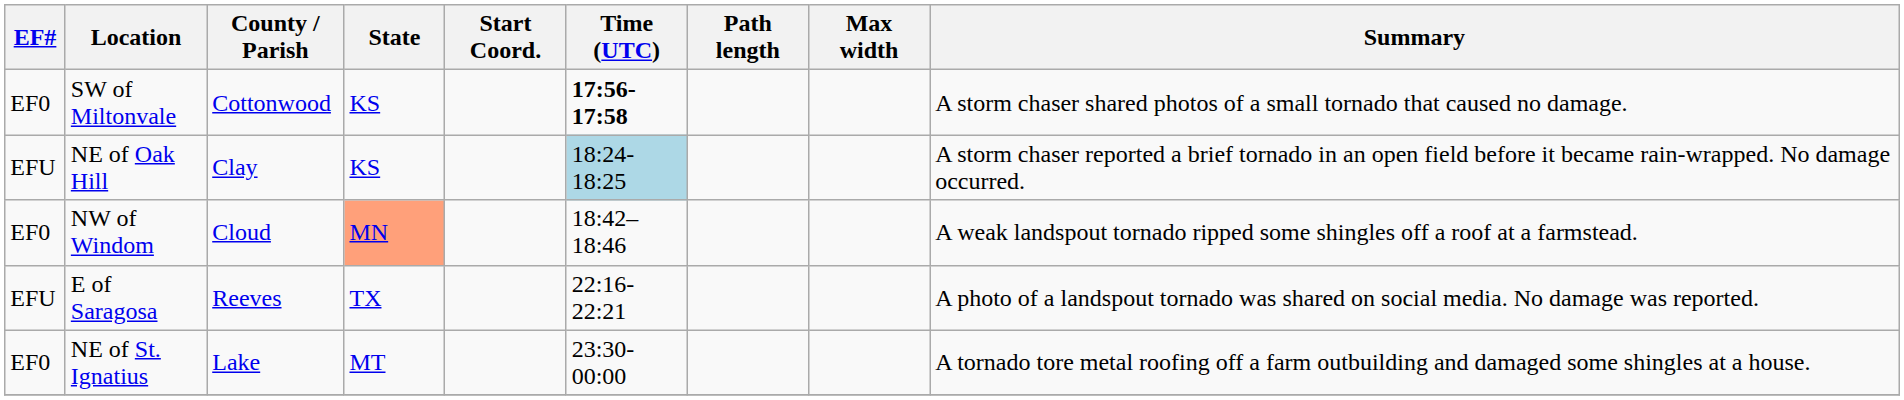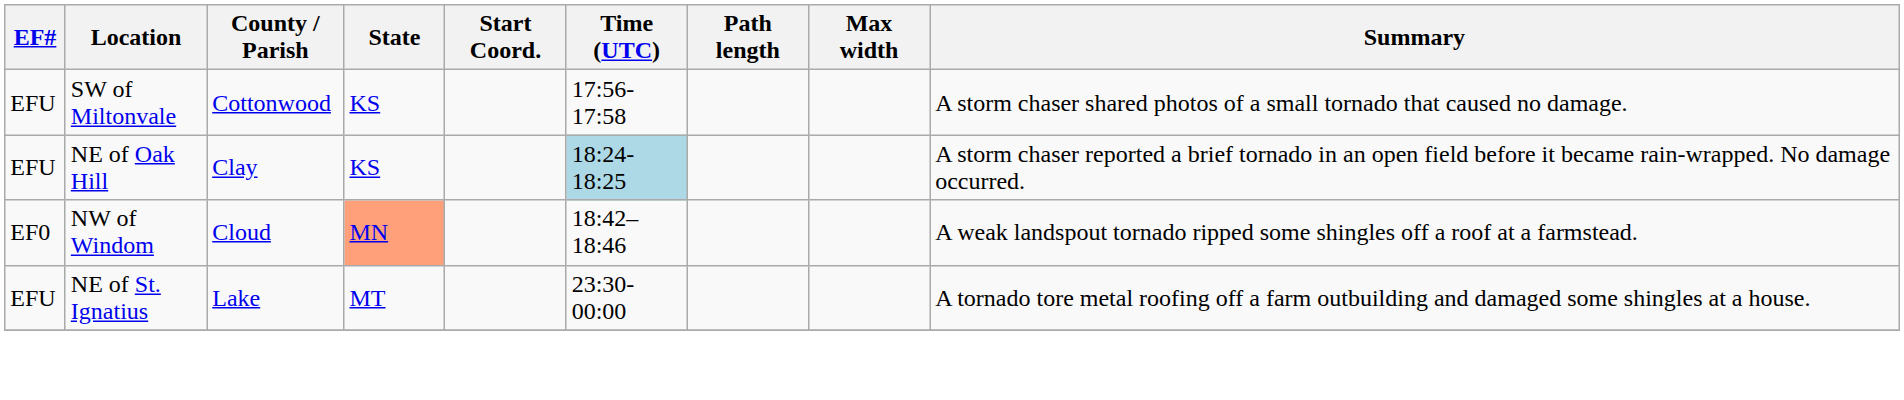(30, 102) EF0 -> (33, 102) EFU
(604, 102) bold -> (603, 102) normal
- row: (114, 297)
(30, 362) EF0 -> (33, 297) EFU
